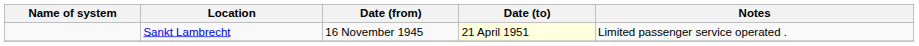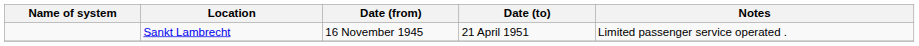(495, 31) lightyellow background -> (495, 31) no background
